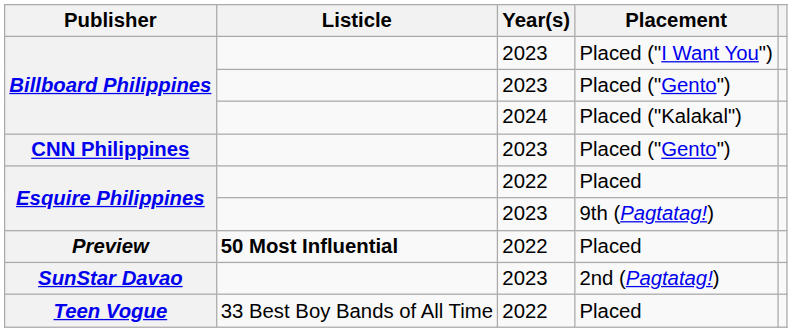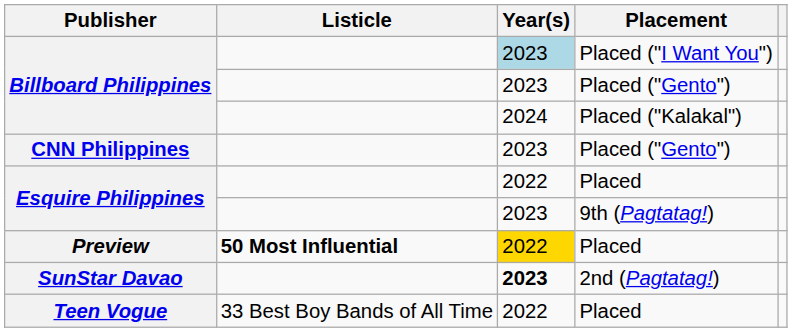(525, 52) no background -> (525, 52) lightblue background
(525, 246) no background -> (525, 246) gold background
(525, 278) normal -> (525, 278) bold
